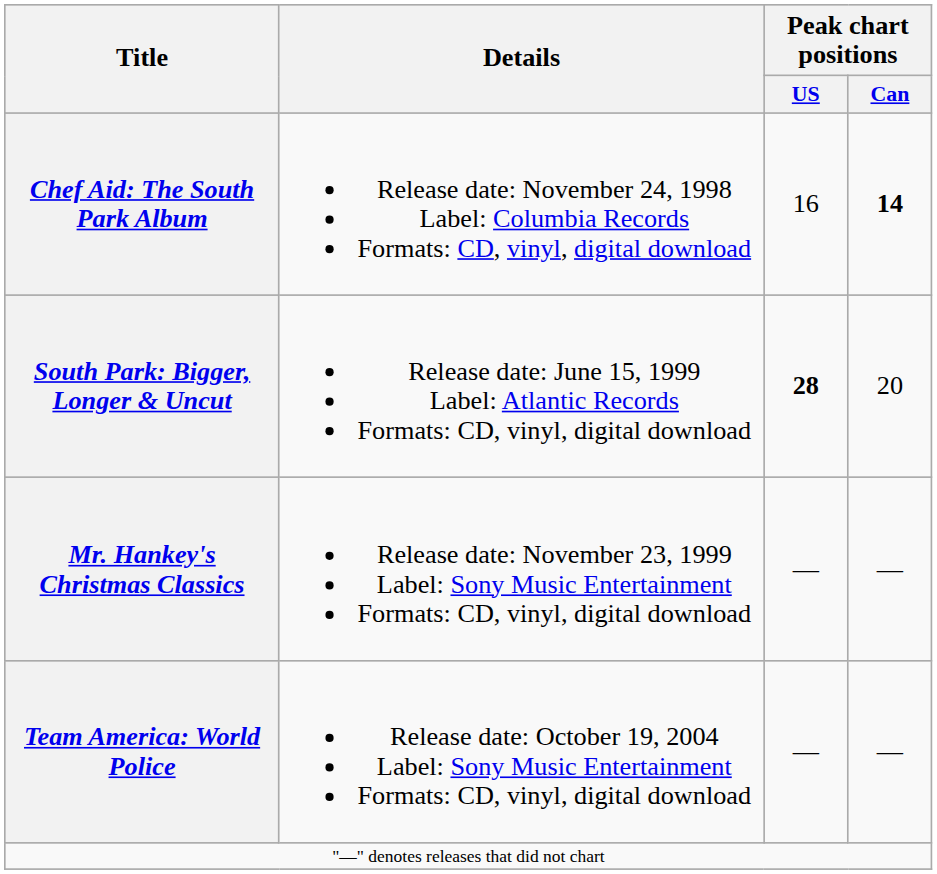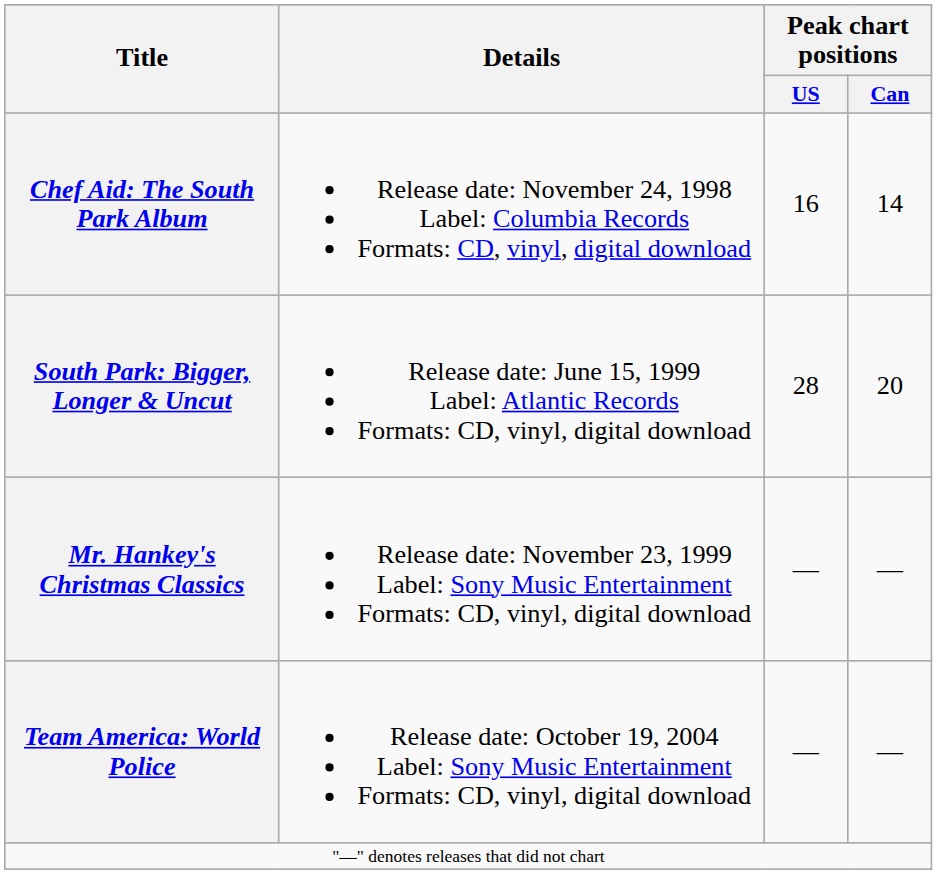(890, 203) bold -> (890, 203) normal
(806, 386) bold -> (806, 386) normal
